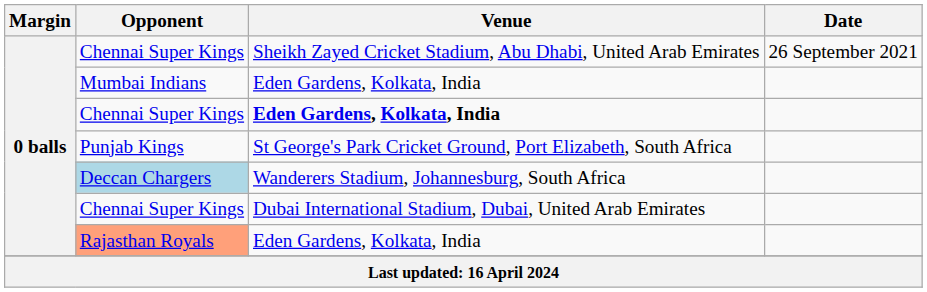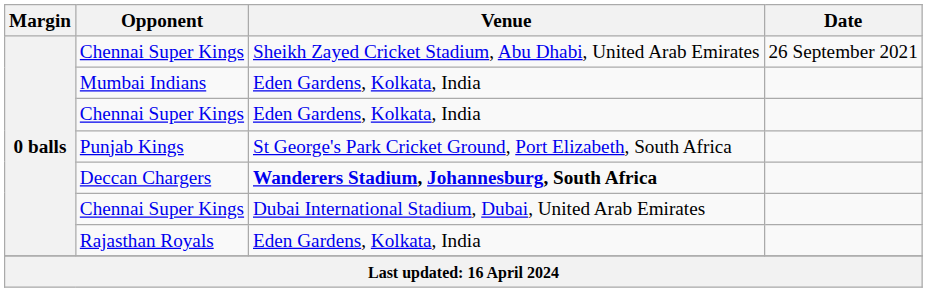(377, 114) bold -> (367, 114) normal
(146, 177) lightblue background -> (146, 177) no background
(439, 177) normal -> (455, 177) bold
(147, 240) lightsalmon background -> (147, 240) no background
